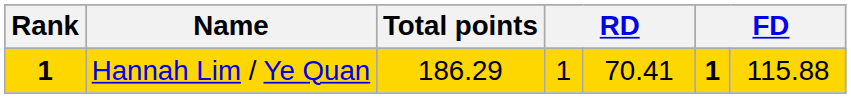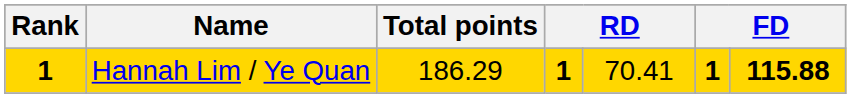(563, 70) normal -> (563, 70) bold
(788, 70) normal -> (788, 70) bold
